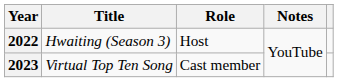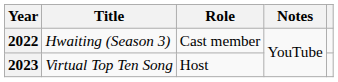(194, 40) Host -> (220, 40) Cast member
(220, 64) Cast member -> (194, 64) Host
